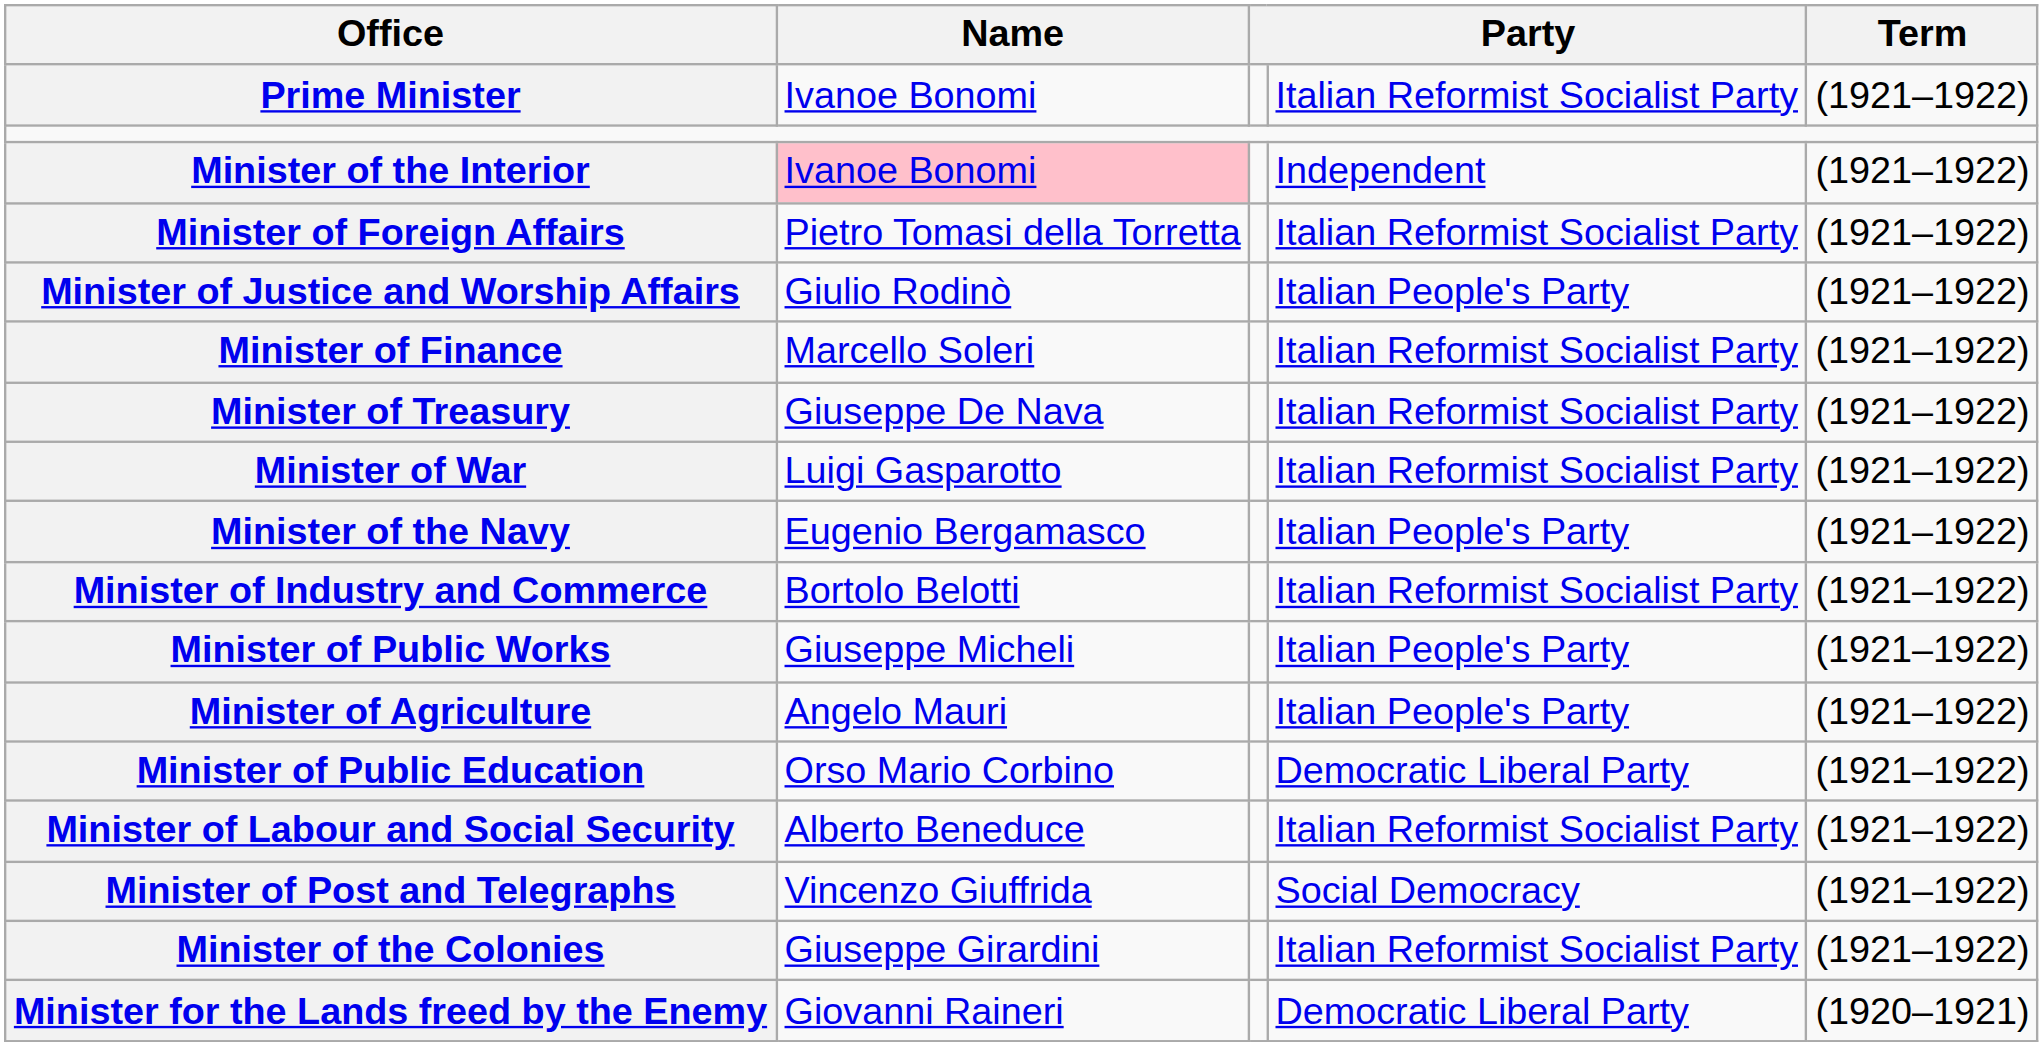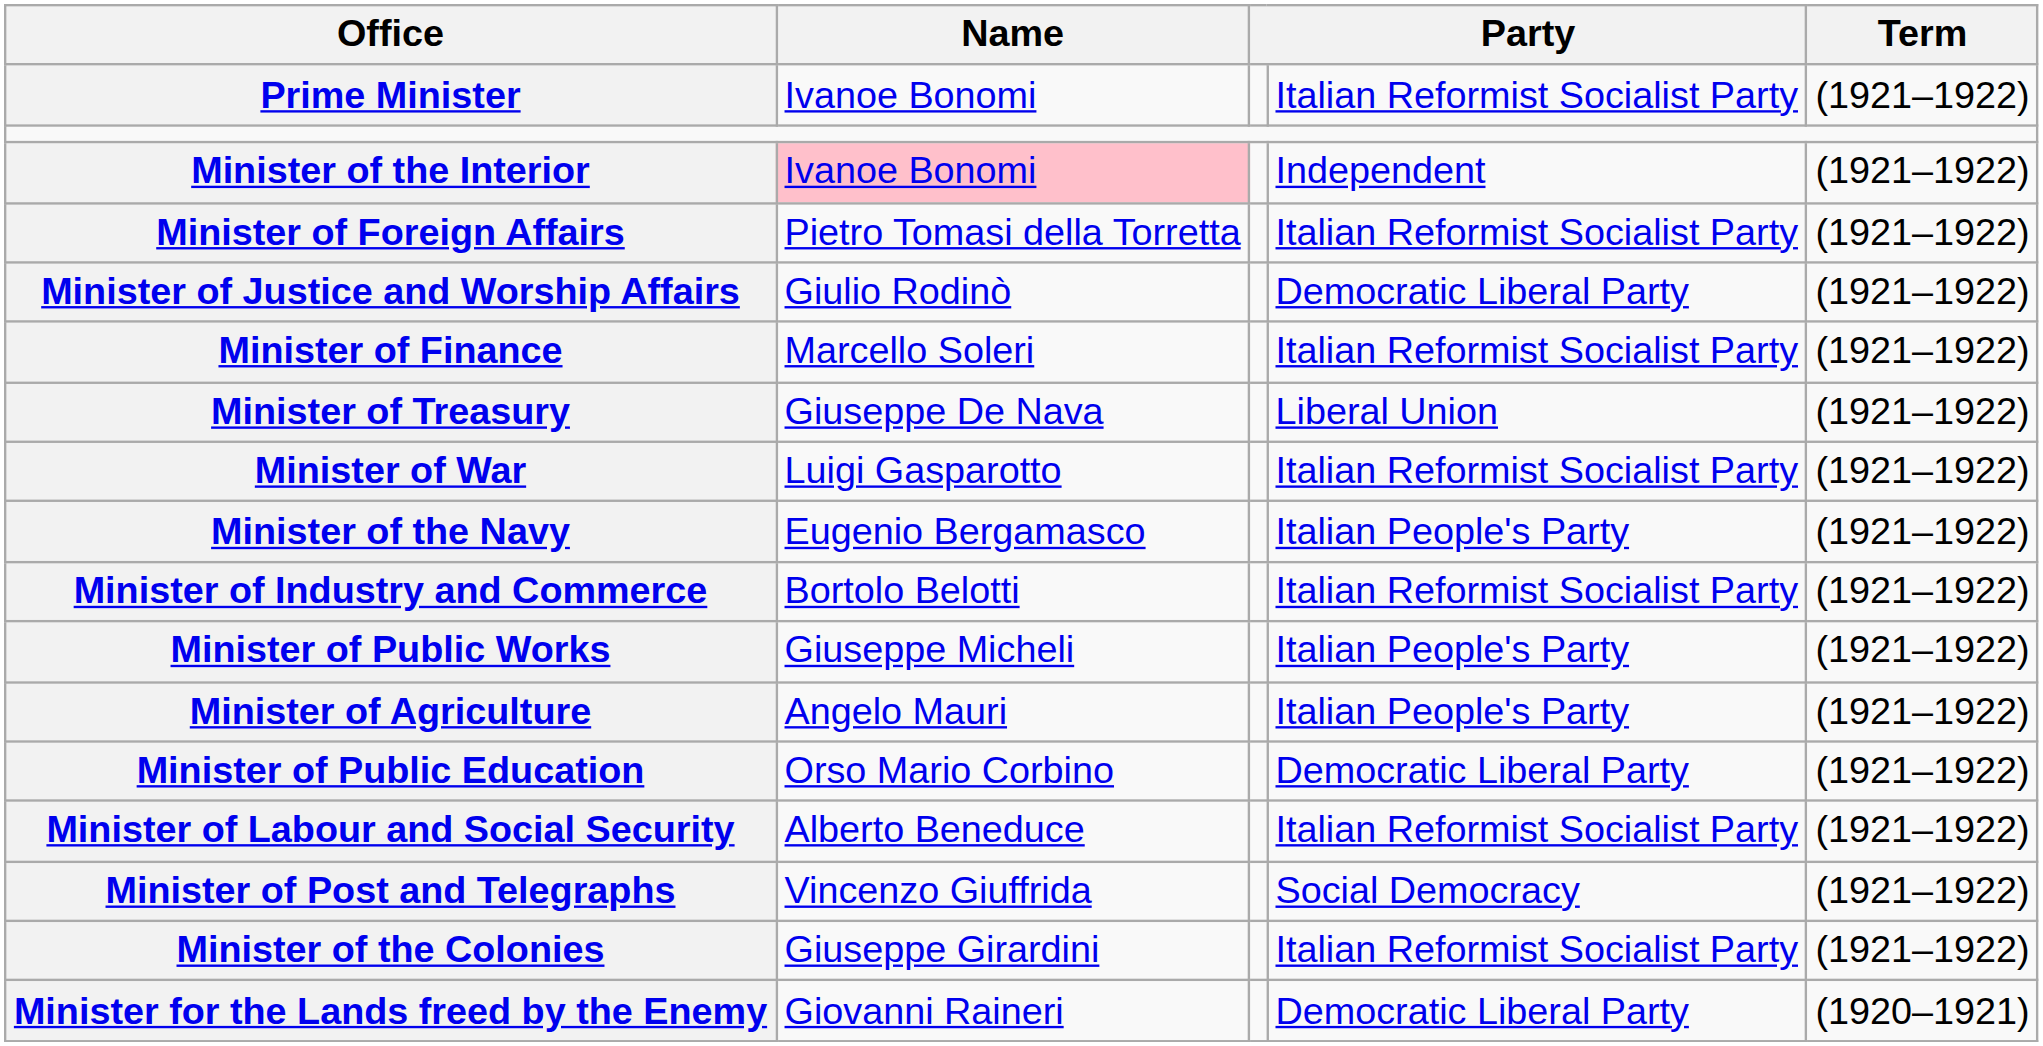(1452, 291) Italian People's Party -> (1482, 291) Democratic Liberal Party
(1537, 411) Italian Reformist Socialist Party -> (1387, 411) Liberal Union
